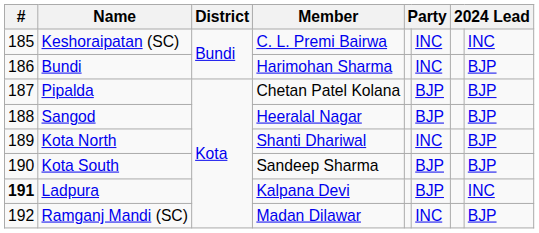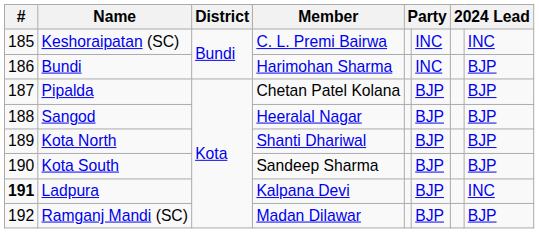(429, 141) INC -> (430, 141) BJP
(429, 215) INC -> (430, 215) BJP
